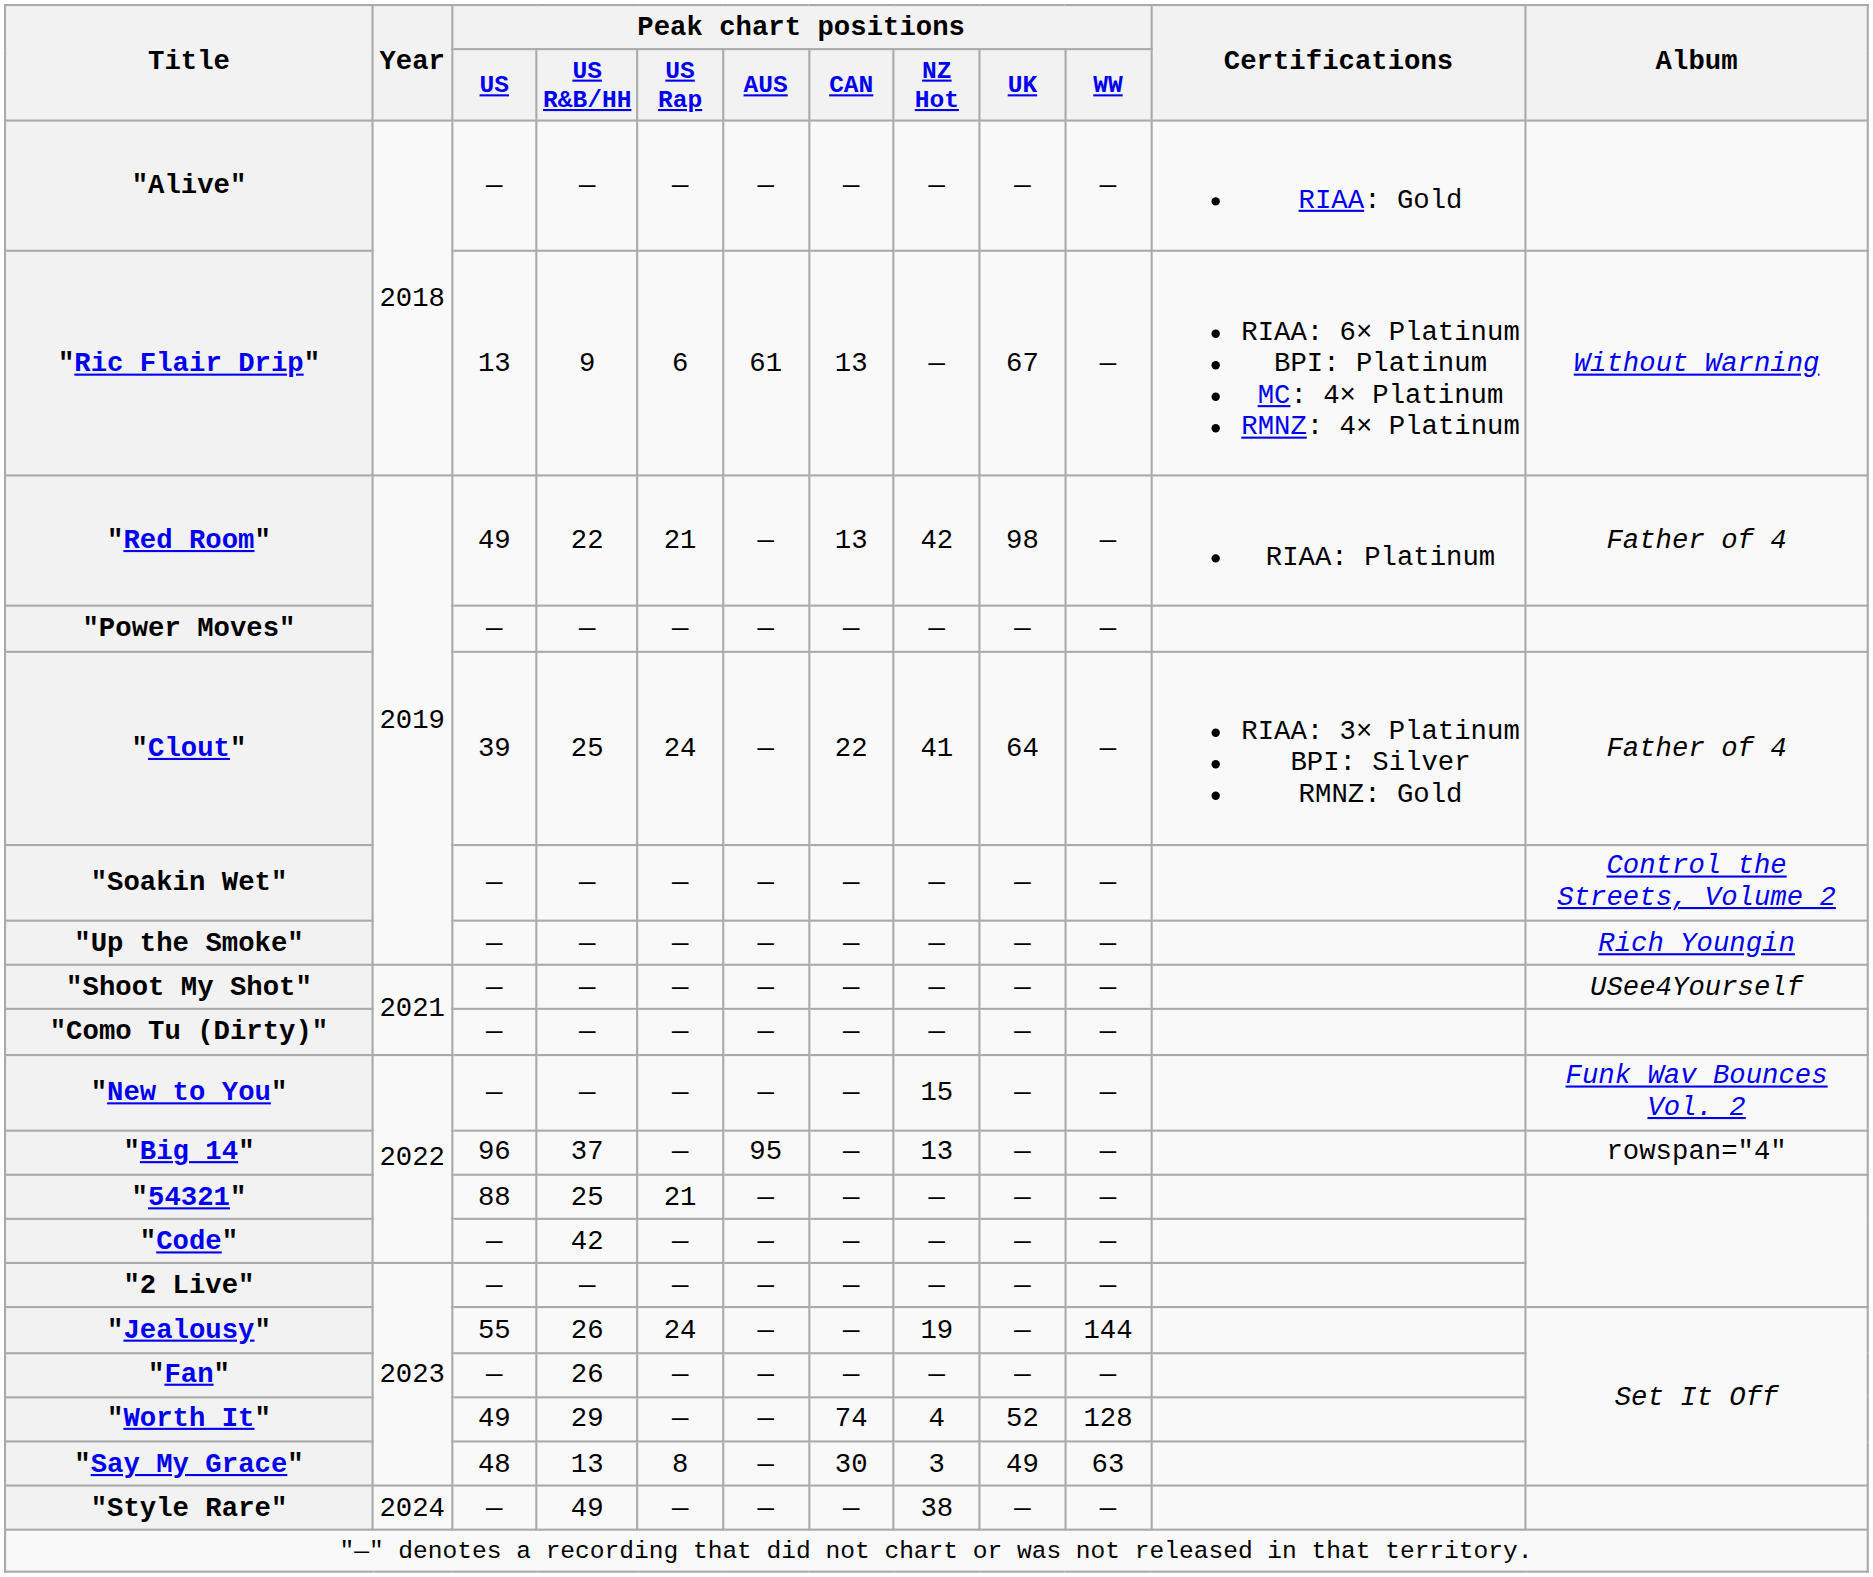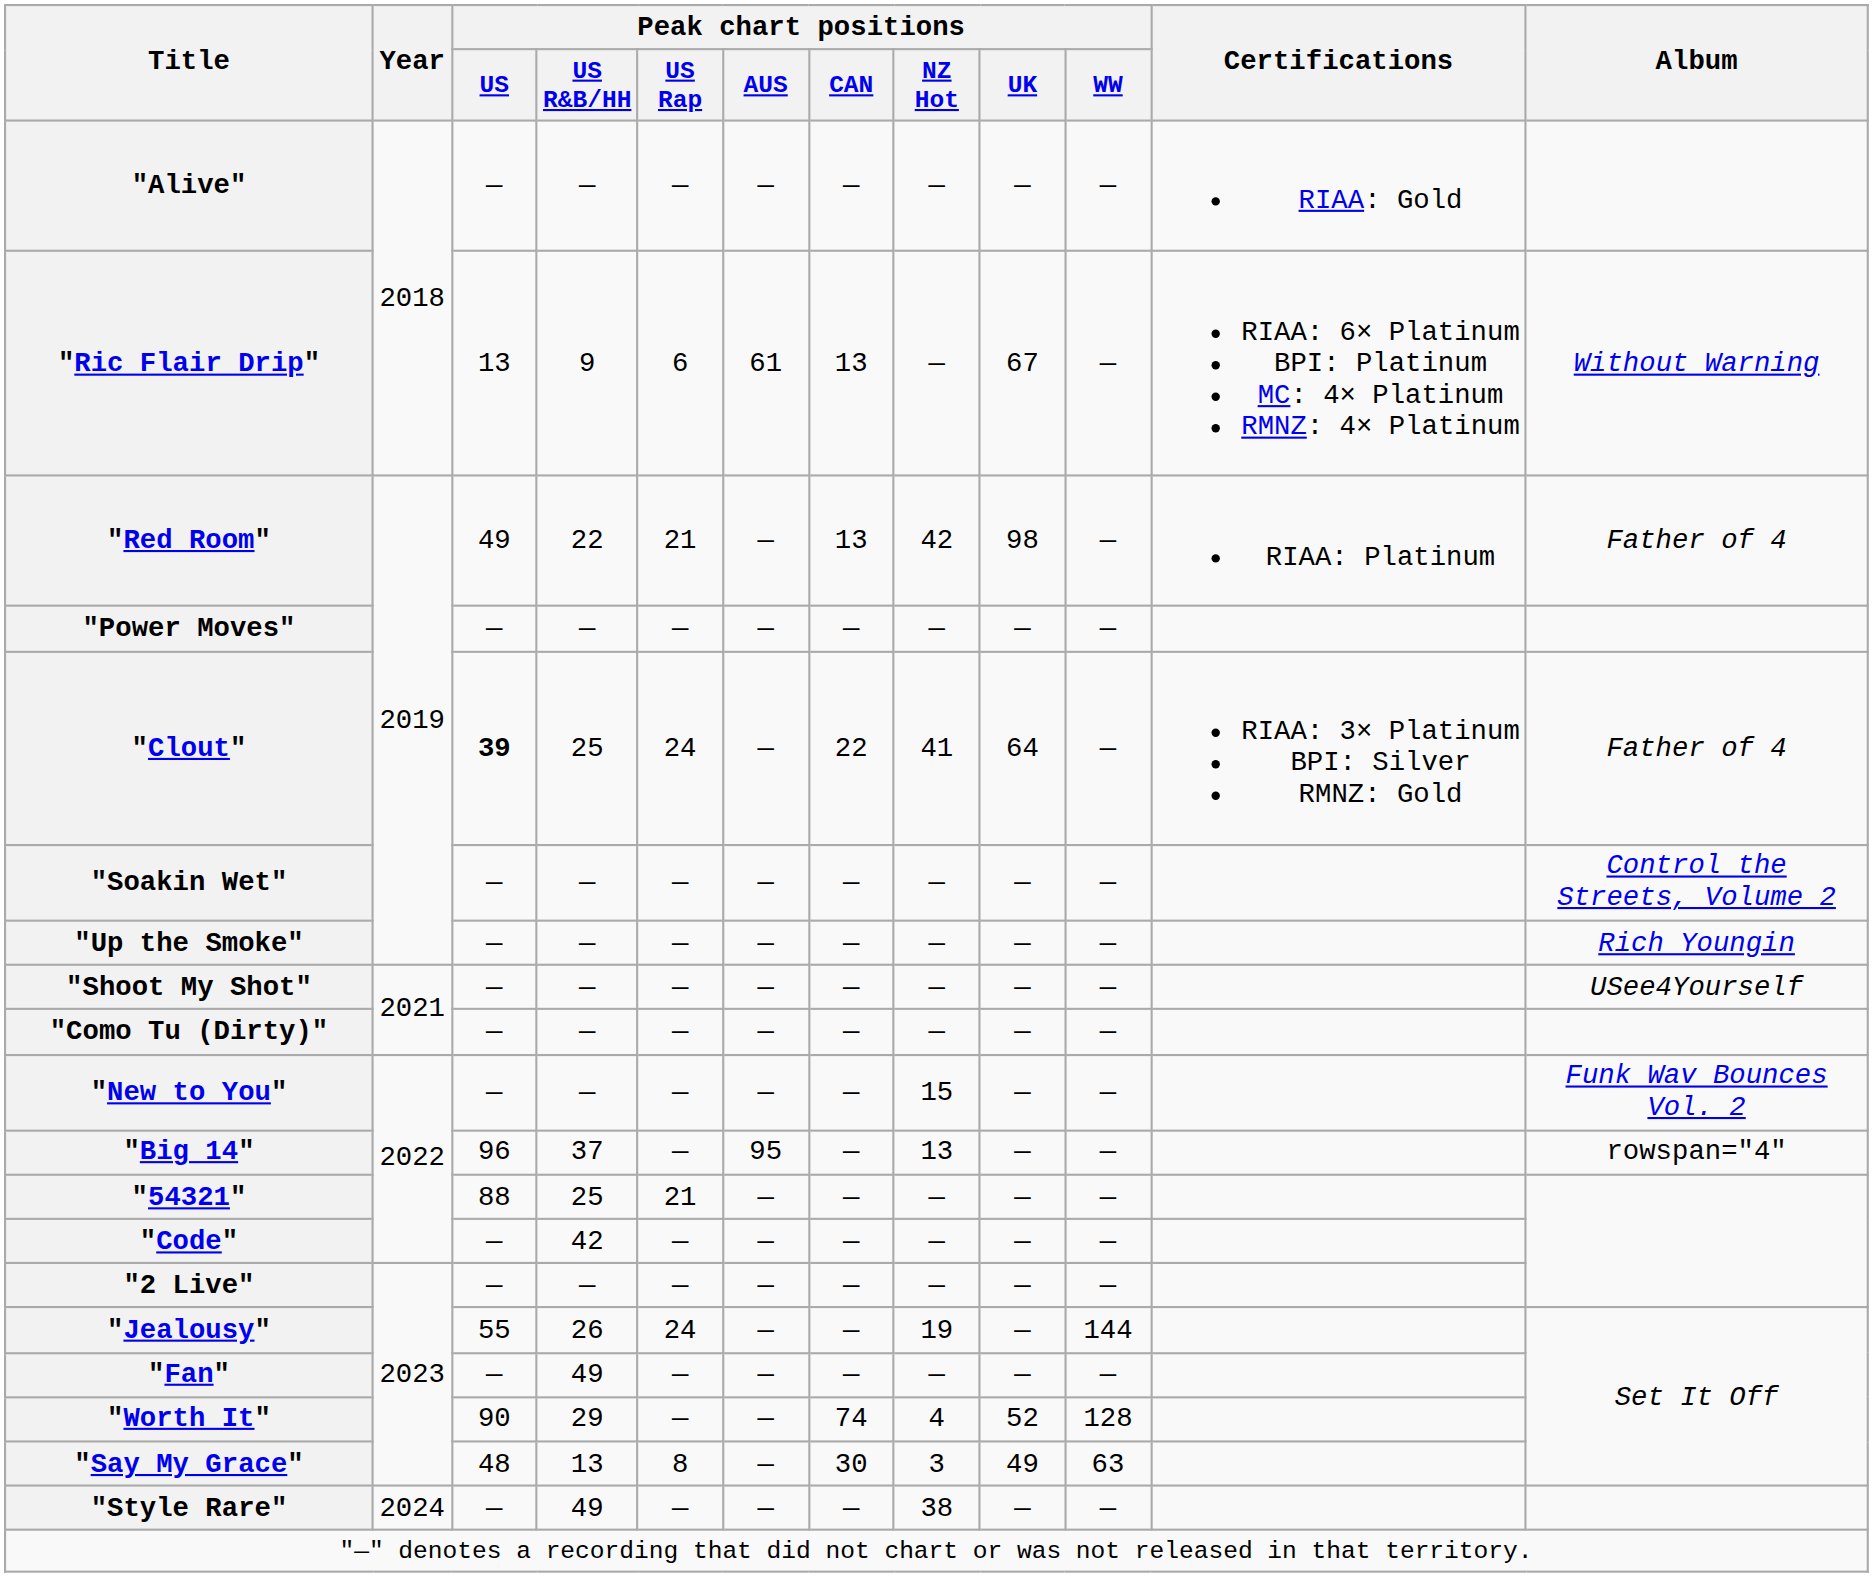(494, 748) normal -> (494, 748) bold
(587, 1375) 26 -> (587, 1375) 49
(494, 1419) 49 -> (494, 1419) 90
